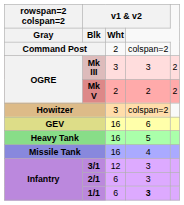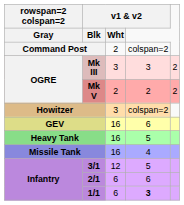(148, 166) 3 -> (148, 166) 5
(148, 180) 3 -> (148, 180) 6
